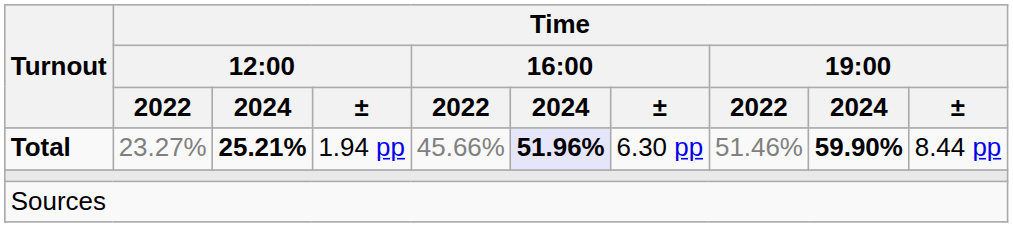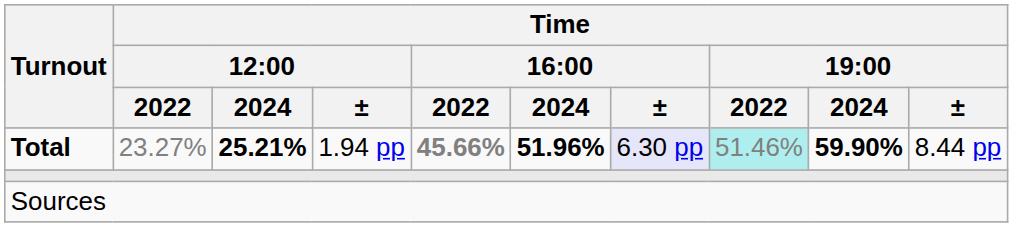(461, 148) normal -> (461, 148) bold
(561, 148) lavender background -> (561, 148) no background
(660, 148) no background -> (660, 148) lavender background
(759, 148) no background -> (759, 148) paleturquoise background
